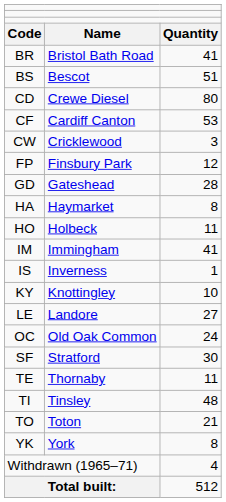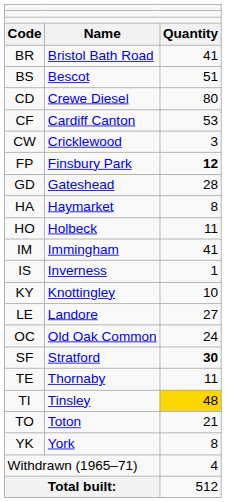(211, 163) normal -> (211, 163) bold
(211, 357) normal -> (211, 357) bold
(211, 400) no background -> (211, 400) gold background
